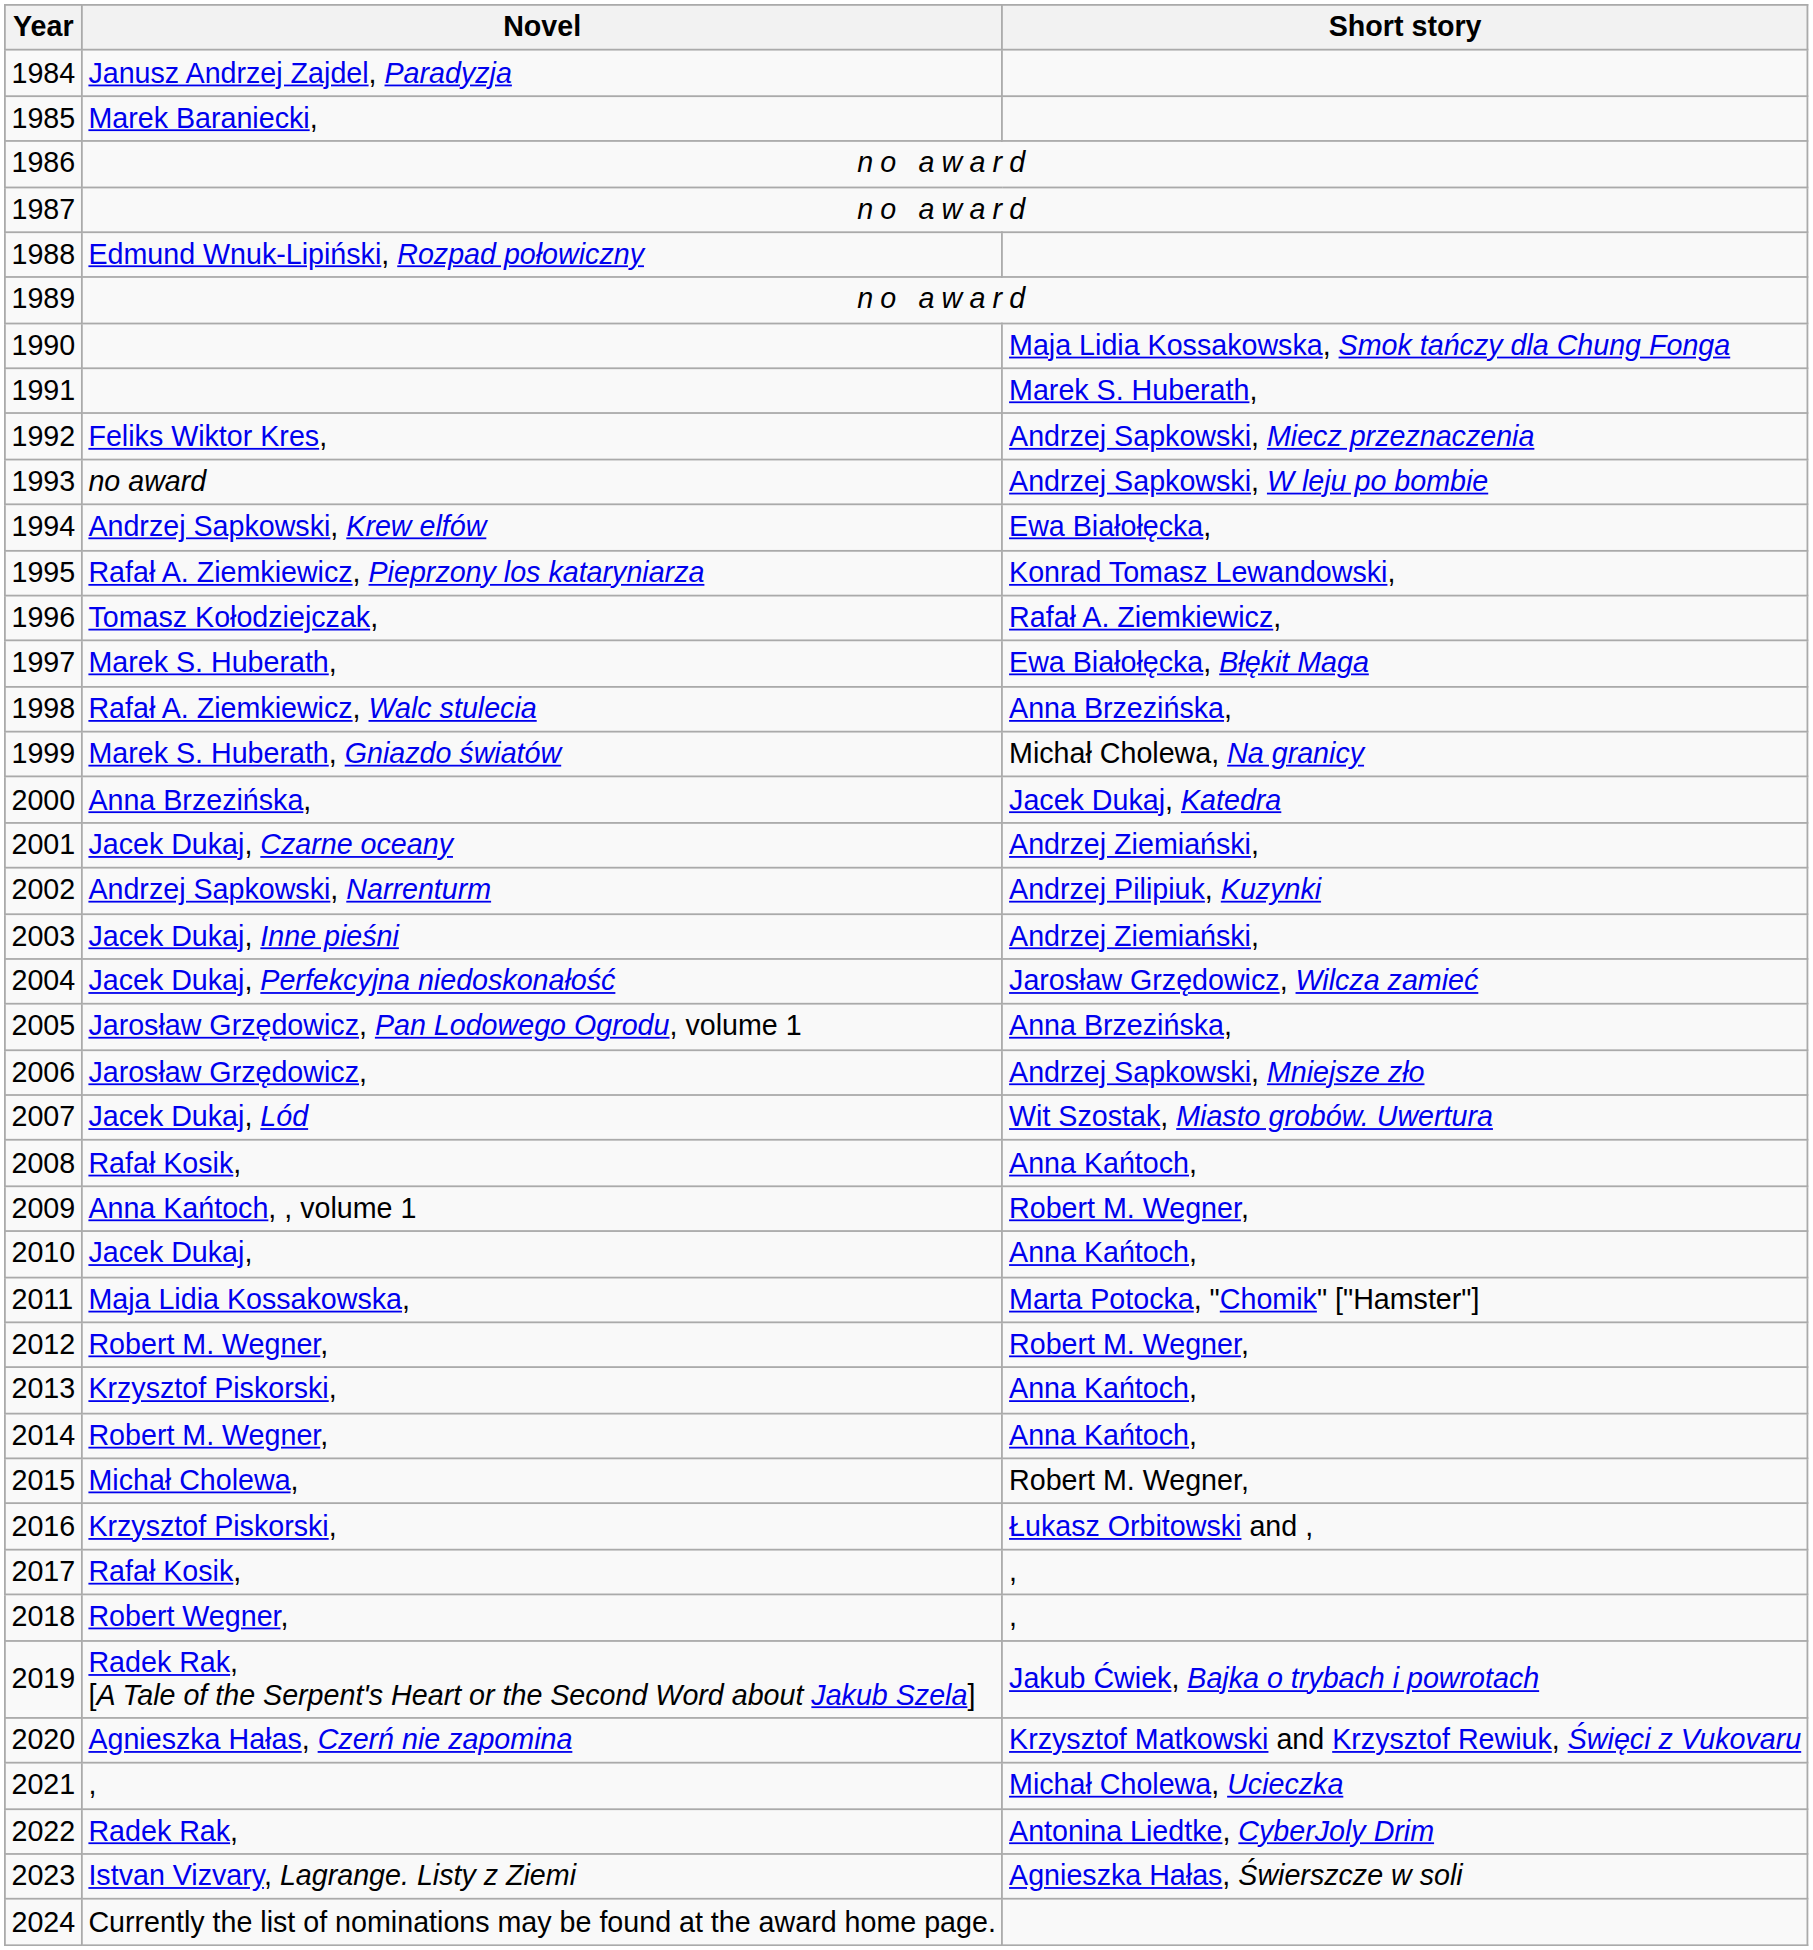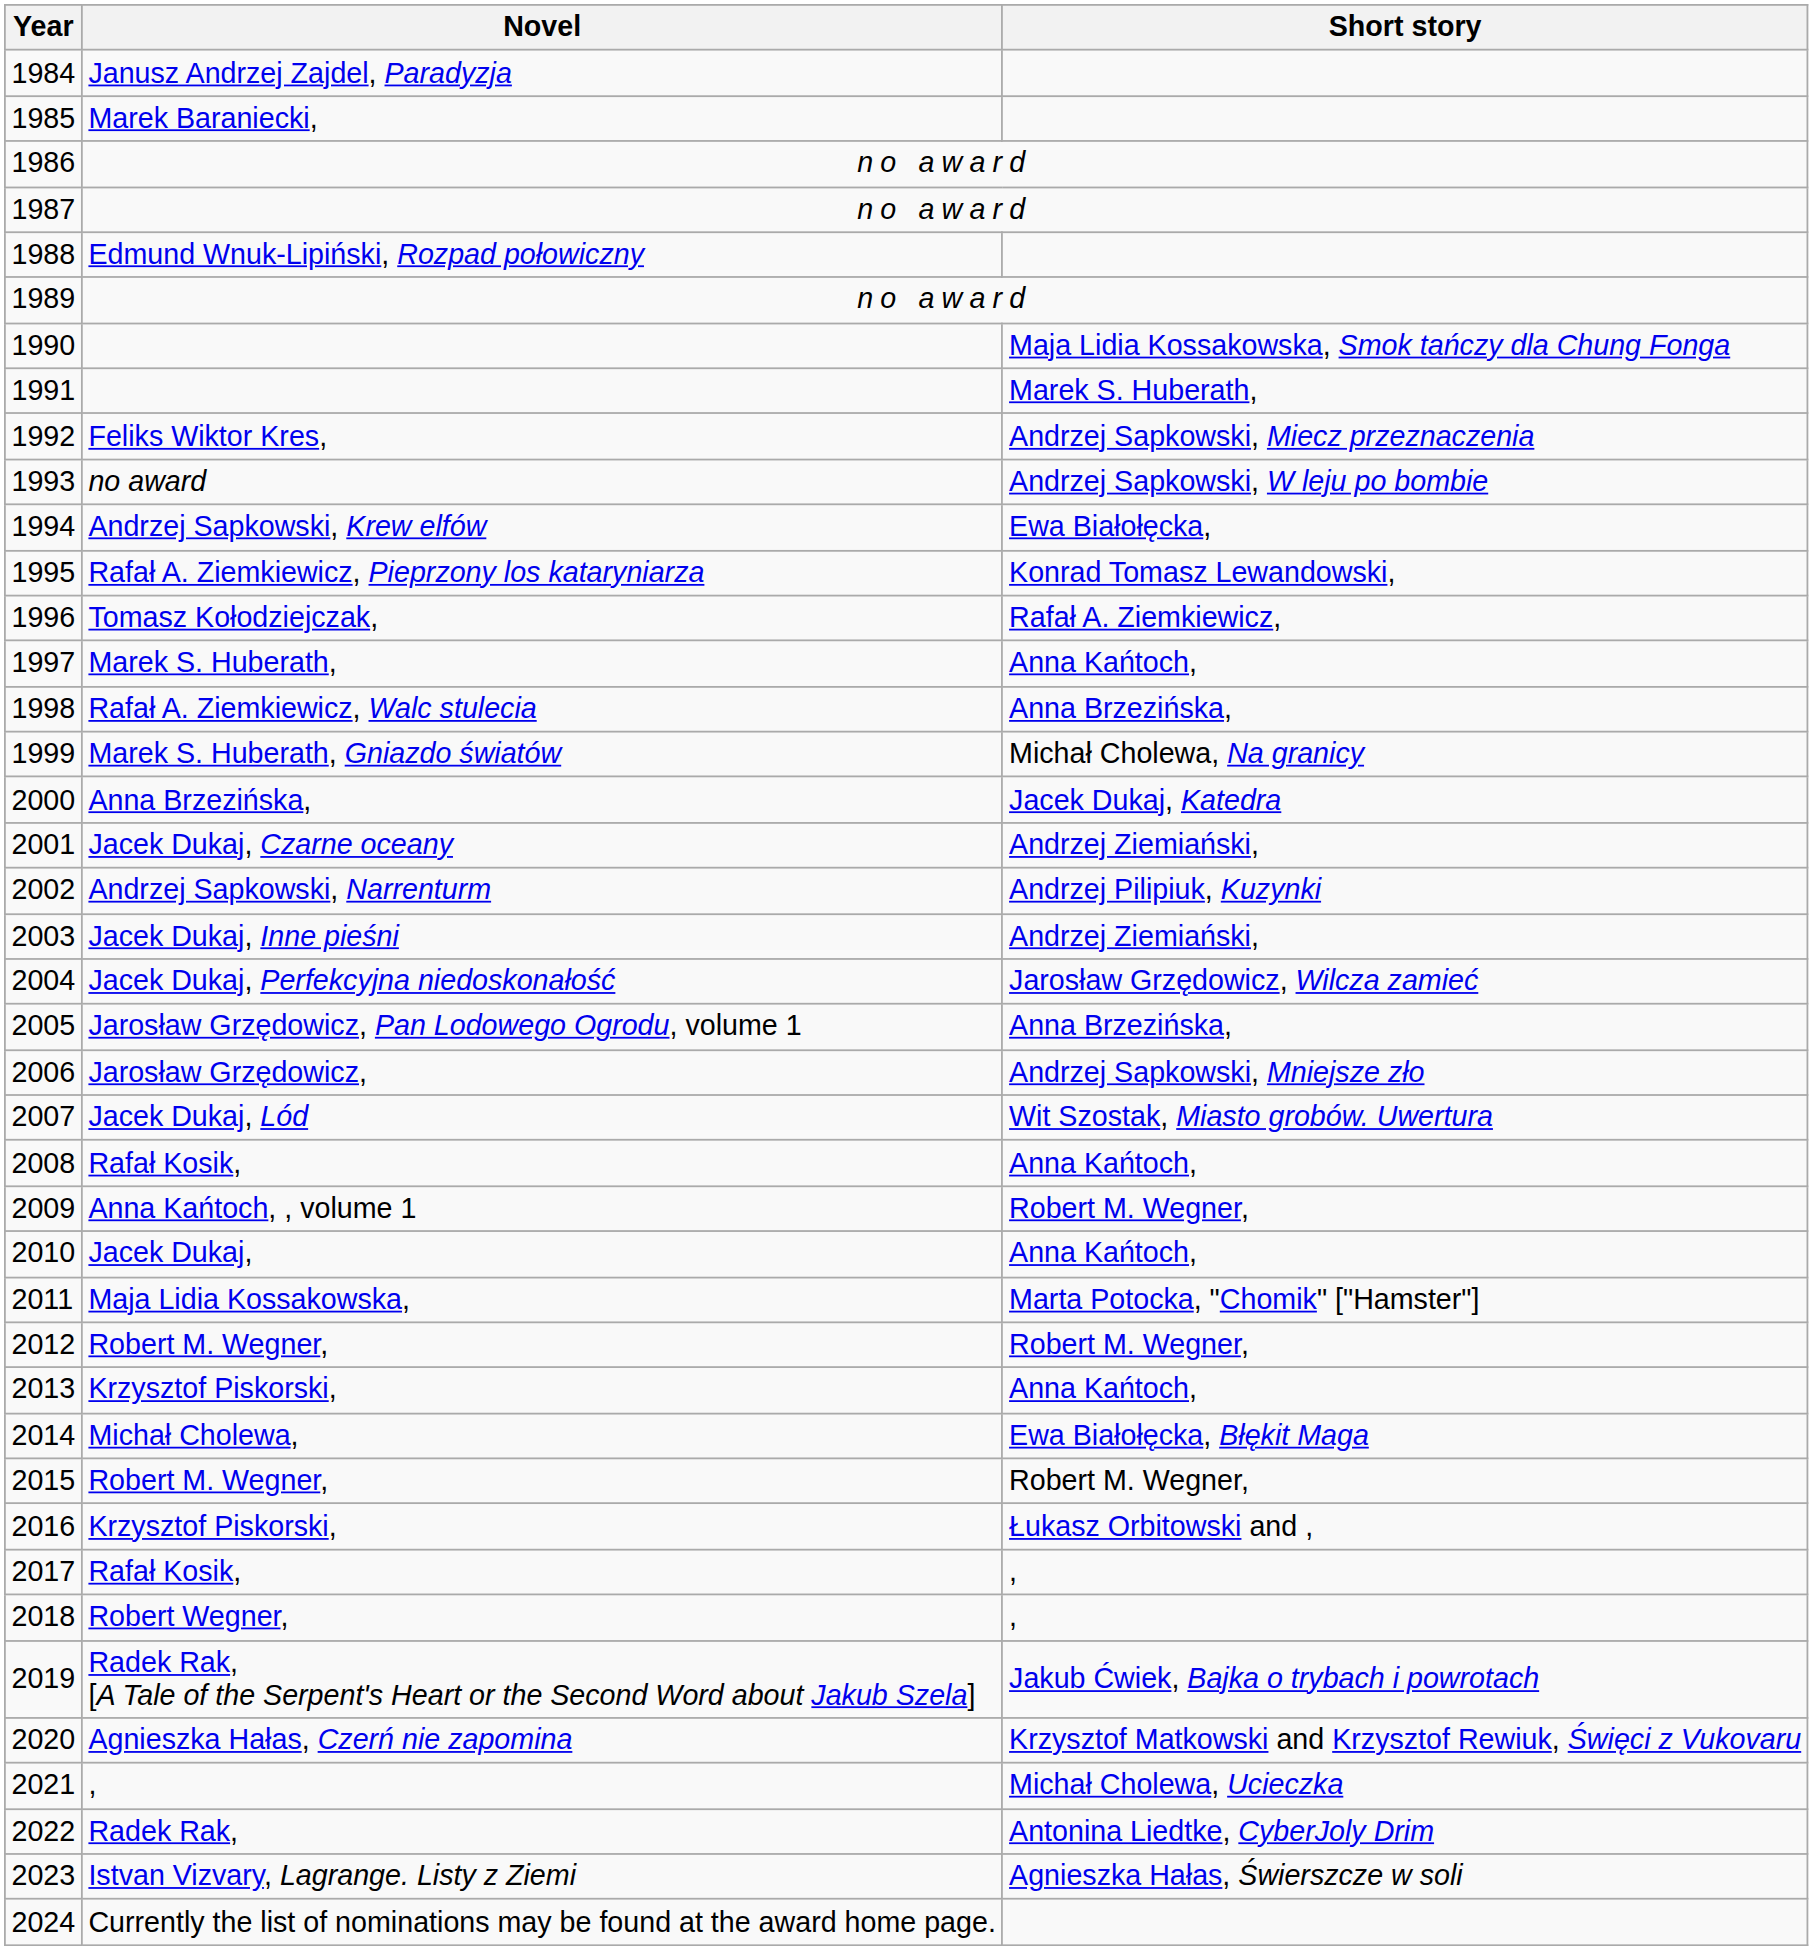(1189, 663) Ewa Białołęcka, Błękit Maga -> (1103, 663) Anna Kańtoch,
(208, 1435) Robert M. Wegner, -> (193, 1435) Michał Cholewa,
(1103, 1435) Anna Kańtoch, -> (1189, 1435) Ewa Białołęcka, Błękit Maga
(193, 1480) Michał Cholewa, -> (208, 1480) Robert M. Wegner,
